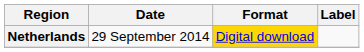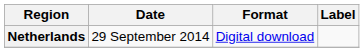(265, 36) gold background -> (265, 36) no background
